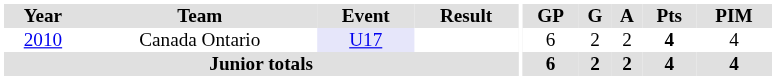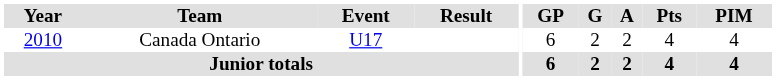(366, 39) lavender background -> (366, 39) no background
(669, 39) bold -> (669, 39) normal
